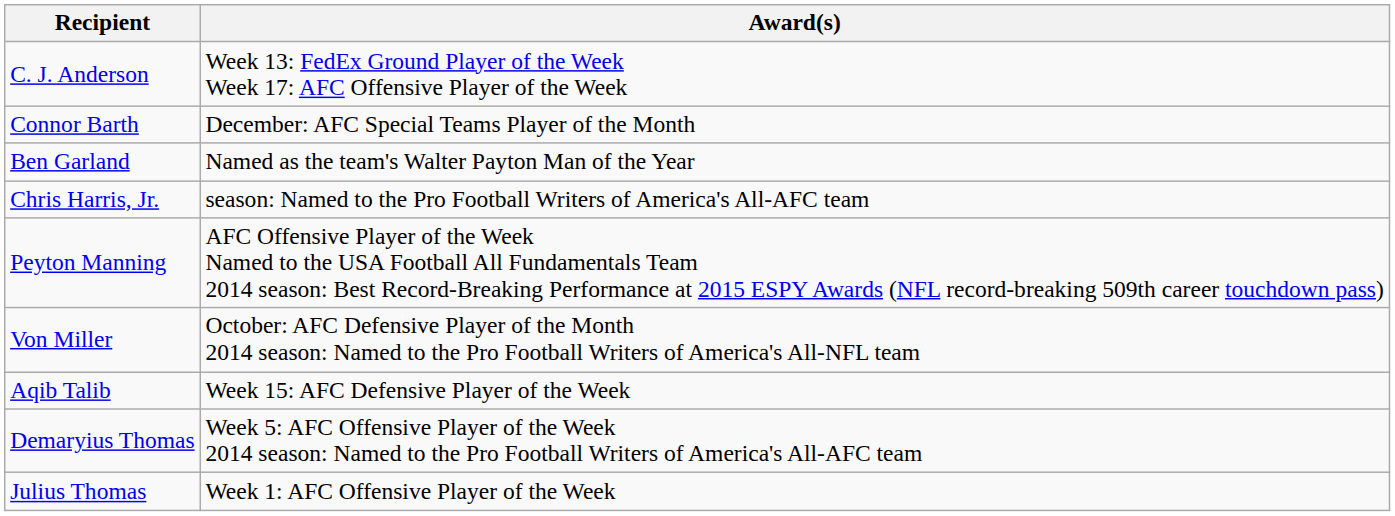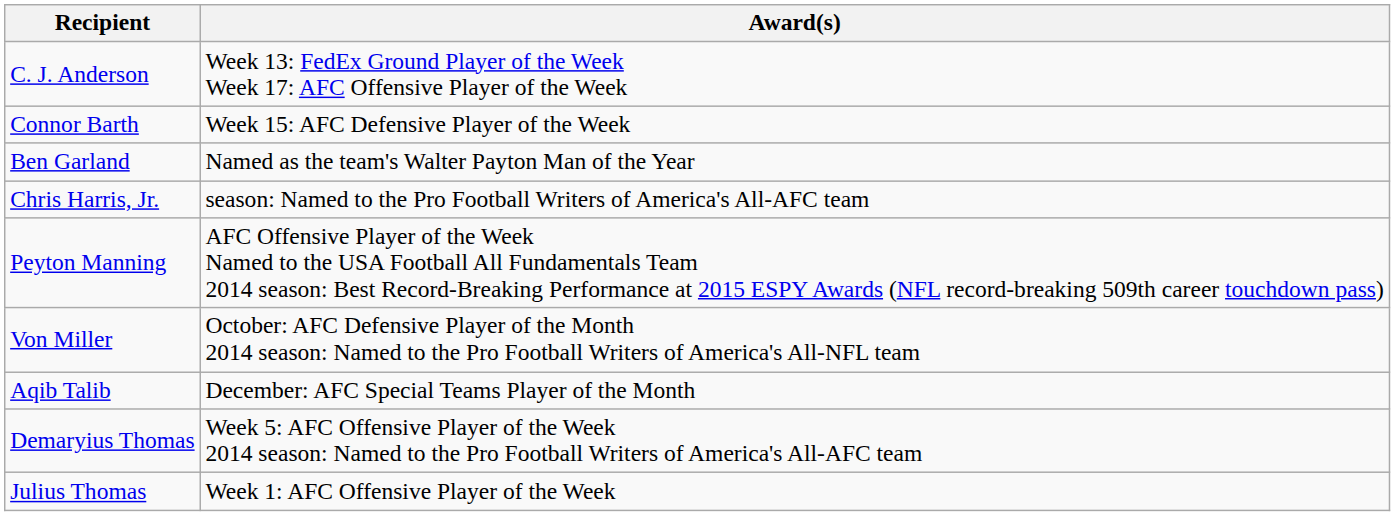(450, 124) December: AFC Special Teams Player of the Month -> (418, 124) Week 15: AFC Defensive Player of the Week
(418, 390) Week 15: AFC Defensive Player of the Week -> (450, 390) December: AFC Special Teams Player of the Month
